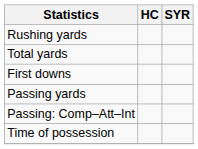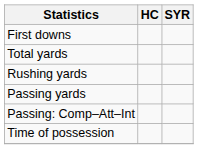rows swapped: (39, 74) <-> (47, 34)
